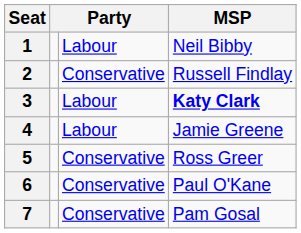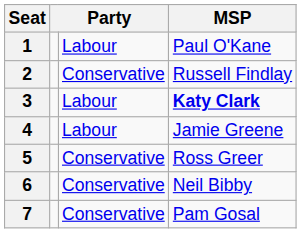(212, 46) Neil Bibby -> (222, 46) Paul O'Kane
(222, 185) Paul O'Kane -> (212, 185) Neil Bibby
